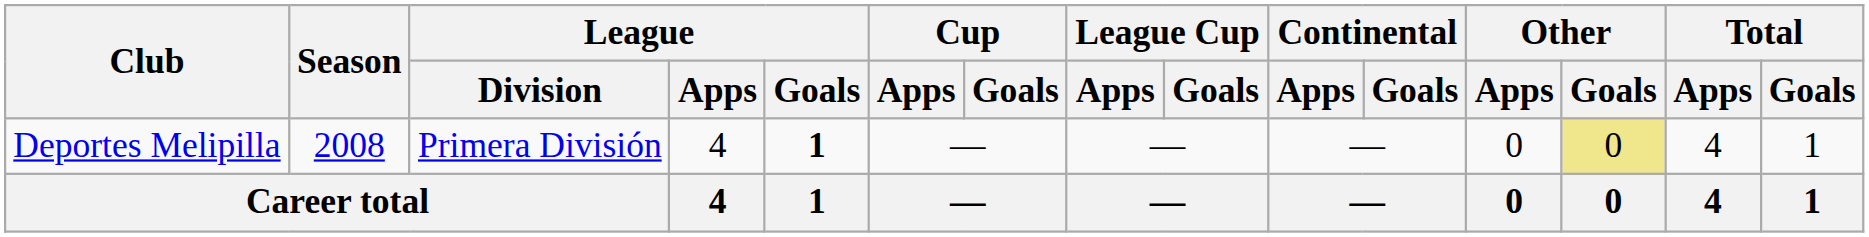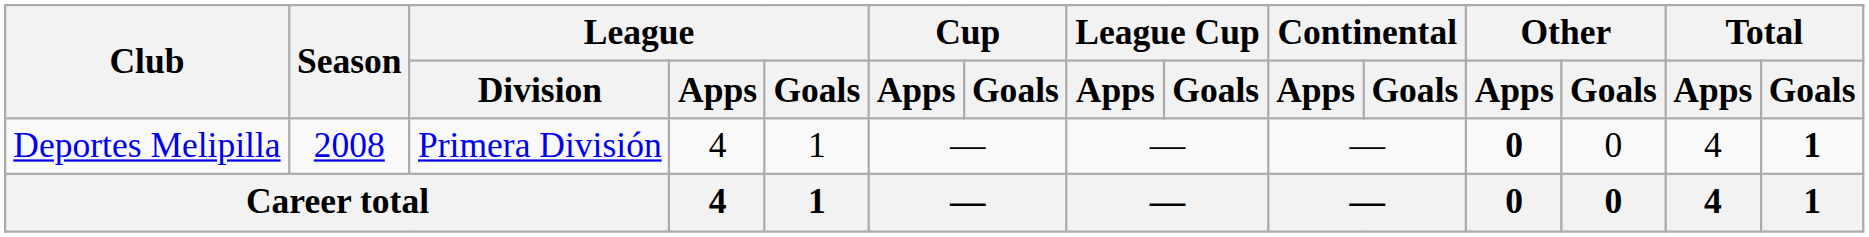(817, 145) bold -> (817, 145) normal
(1514, 145) normal -> (1514, 145) bold
(1614, 145) khaki background -> (1614, 145) no background
(1812, 145) normal -> (1812, 145) bold
